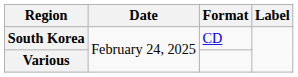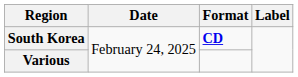(212, 38) normal -> (213, 38) bold
